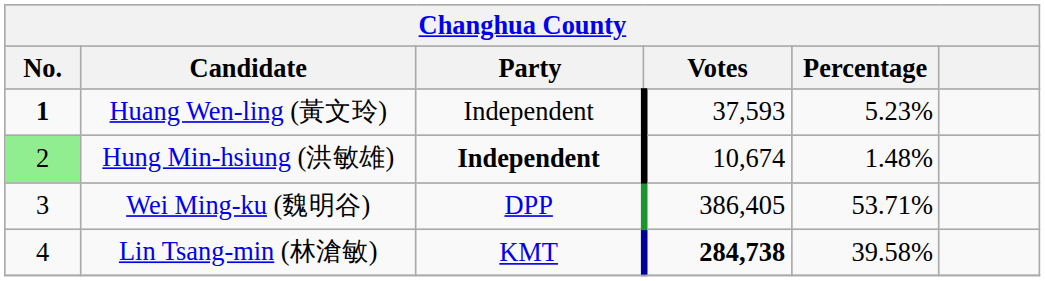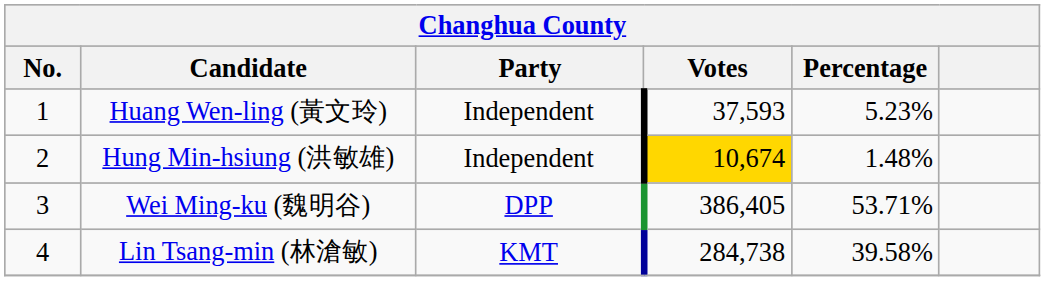(43, 111) bold -> (43, 111) normal
(43, 158) lightgreen background -> (43, 158) no background
(529, 158) bold -> (529, 158) normal
(749, 158) no background -> (749, 158) gold background
(742, 252) bold -> (742, 252) normal
